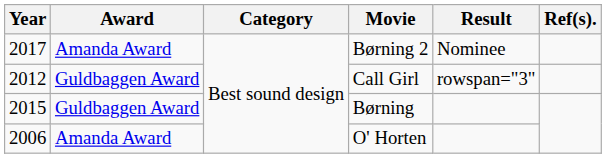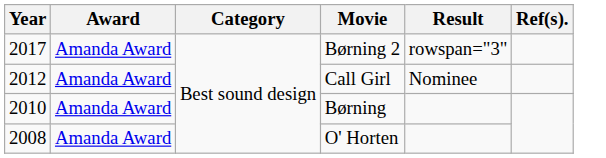(471, 49) Nominee -> (458, 49) rowspan="3"
(127, 78) Guldbaggen Award -> (113, 78) Amanda Award
(486, 78) rowspan="3" -> (443, 78) Nominee
(28, 108) 2015 -> (28, 108) 2010
(127, 108) Guldbaggen Award -> (113, 108) Amanda Award
(28, 138) 2006 -> (28, 138) 2008
